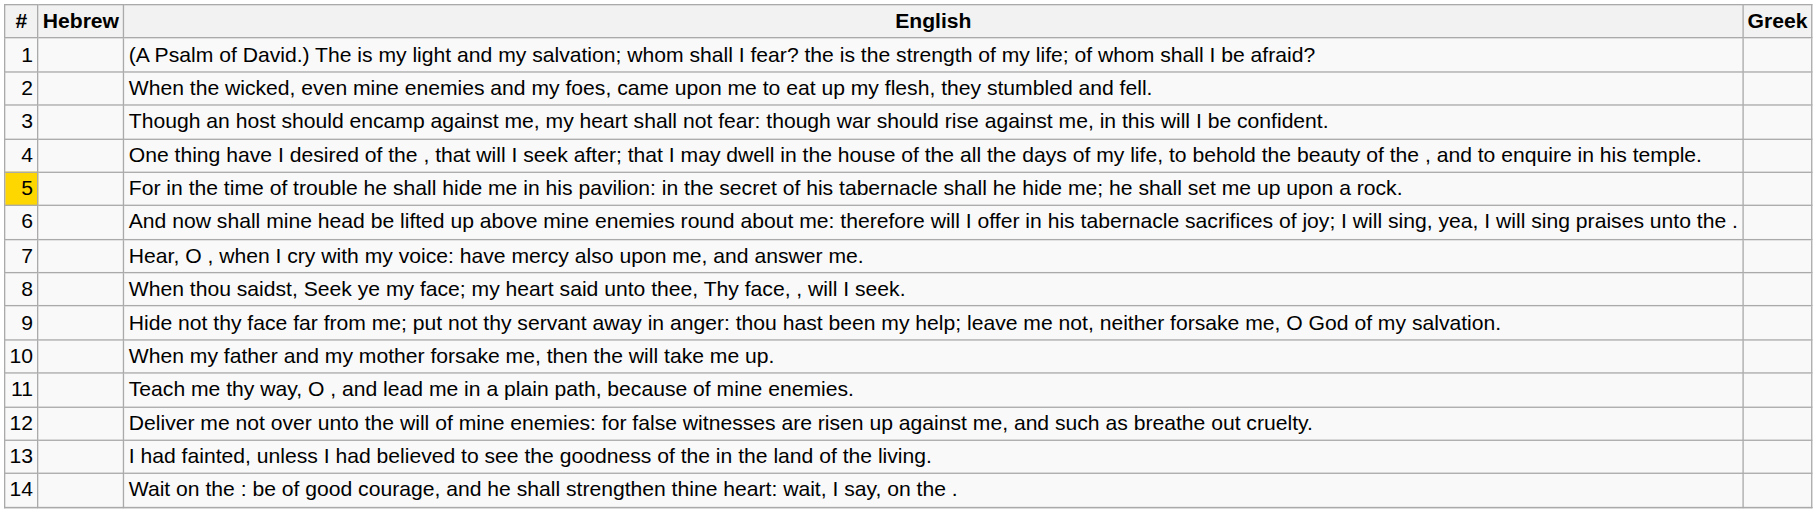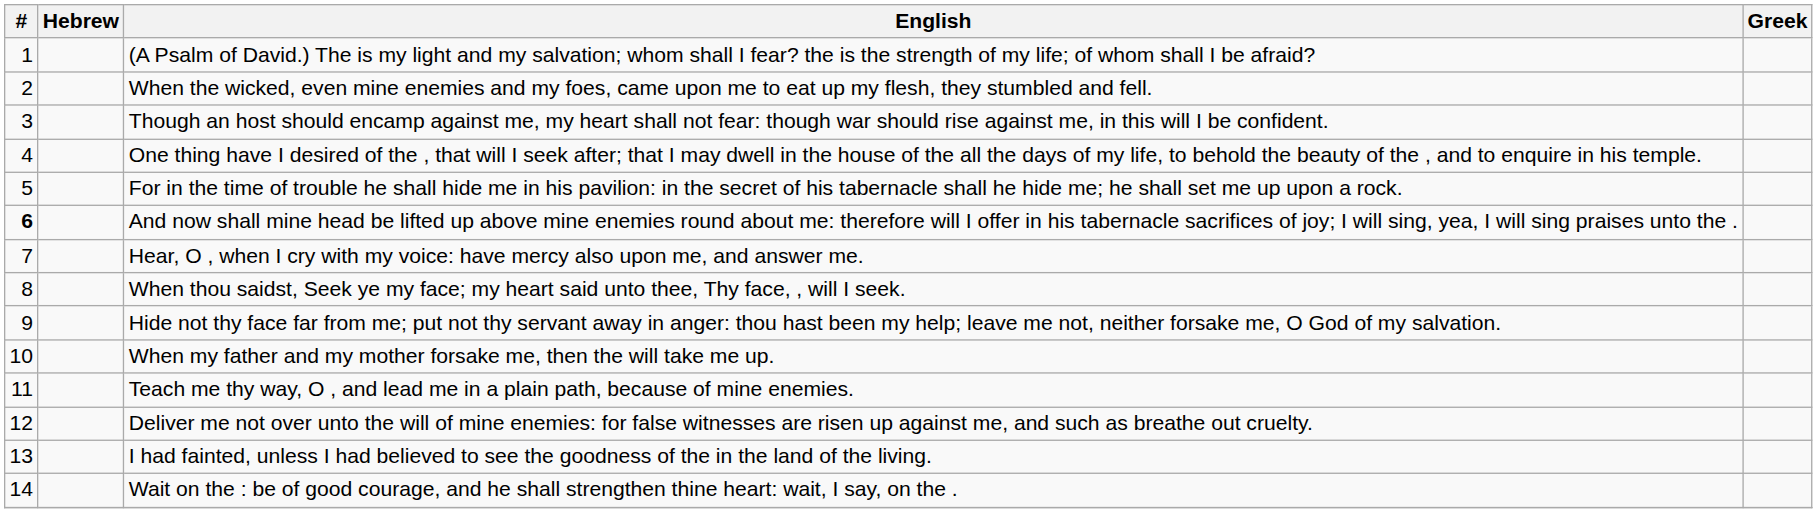(27, 188) gold background -> (27, 188) no background
(27, 222) normal -> (27, 222) bold
